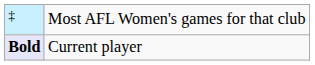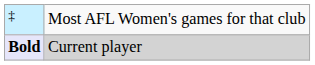(95, 47) no background -> (95, 47) lightgrey background
